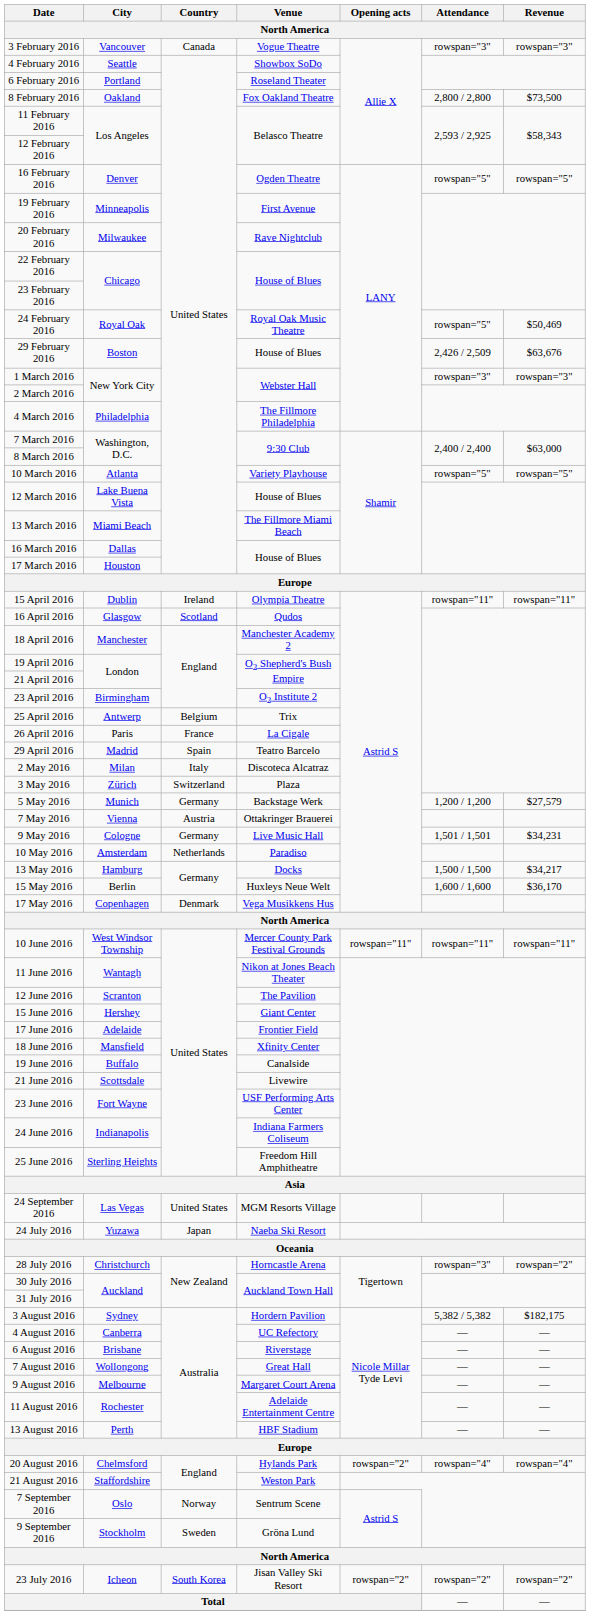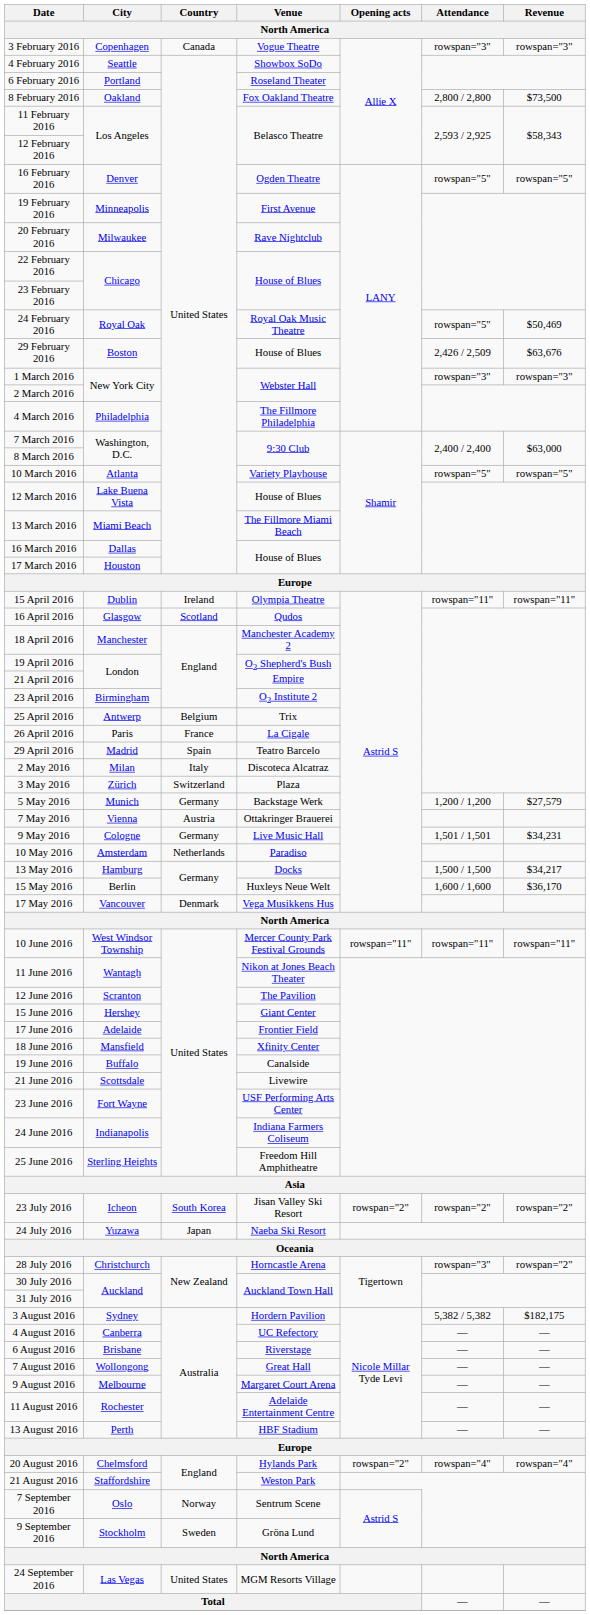(122, 47) Vancouver -> (122, 47) Copenhagen
(122, 903) Copenhagen -> (122, 903) Vancouver
rows swapped: (44, 1579) <-> (44, 1207)
